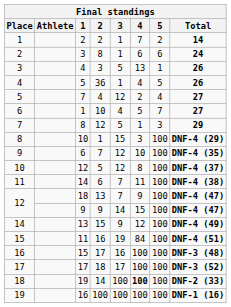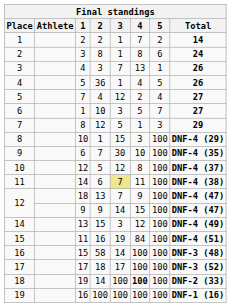(140, 54) 6 -> (140, 54) 8
(120, 68) 5 -> (120, 68) 7
(120, 111) 4 -> (120, 111) 3
(120, 153) 12 -> (120, 153) 30
(120, 182) no background -> (120, 182) khaki background
(120, 224) 9 -> (120, 224) 3
(100, 253) 17 -> (100, 253) 58
(120, 253) 16 -> (120, 253) 14
